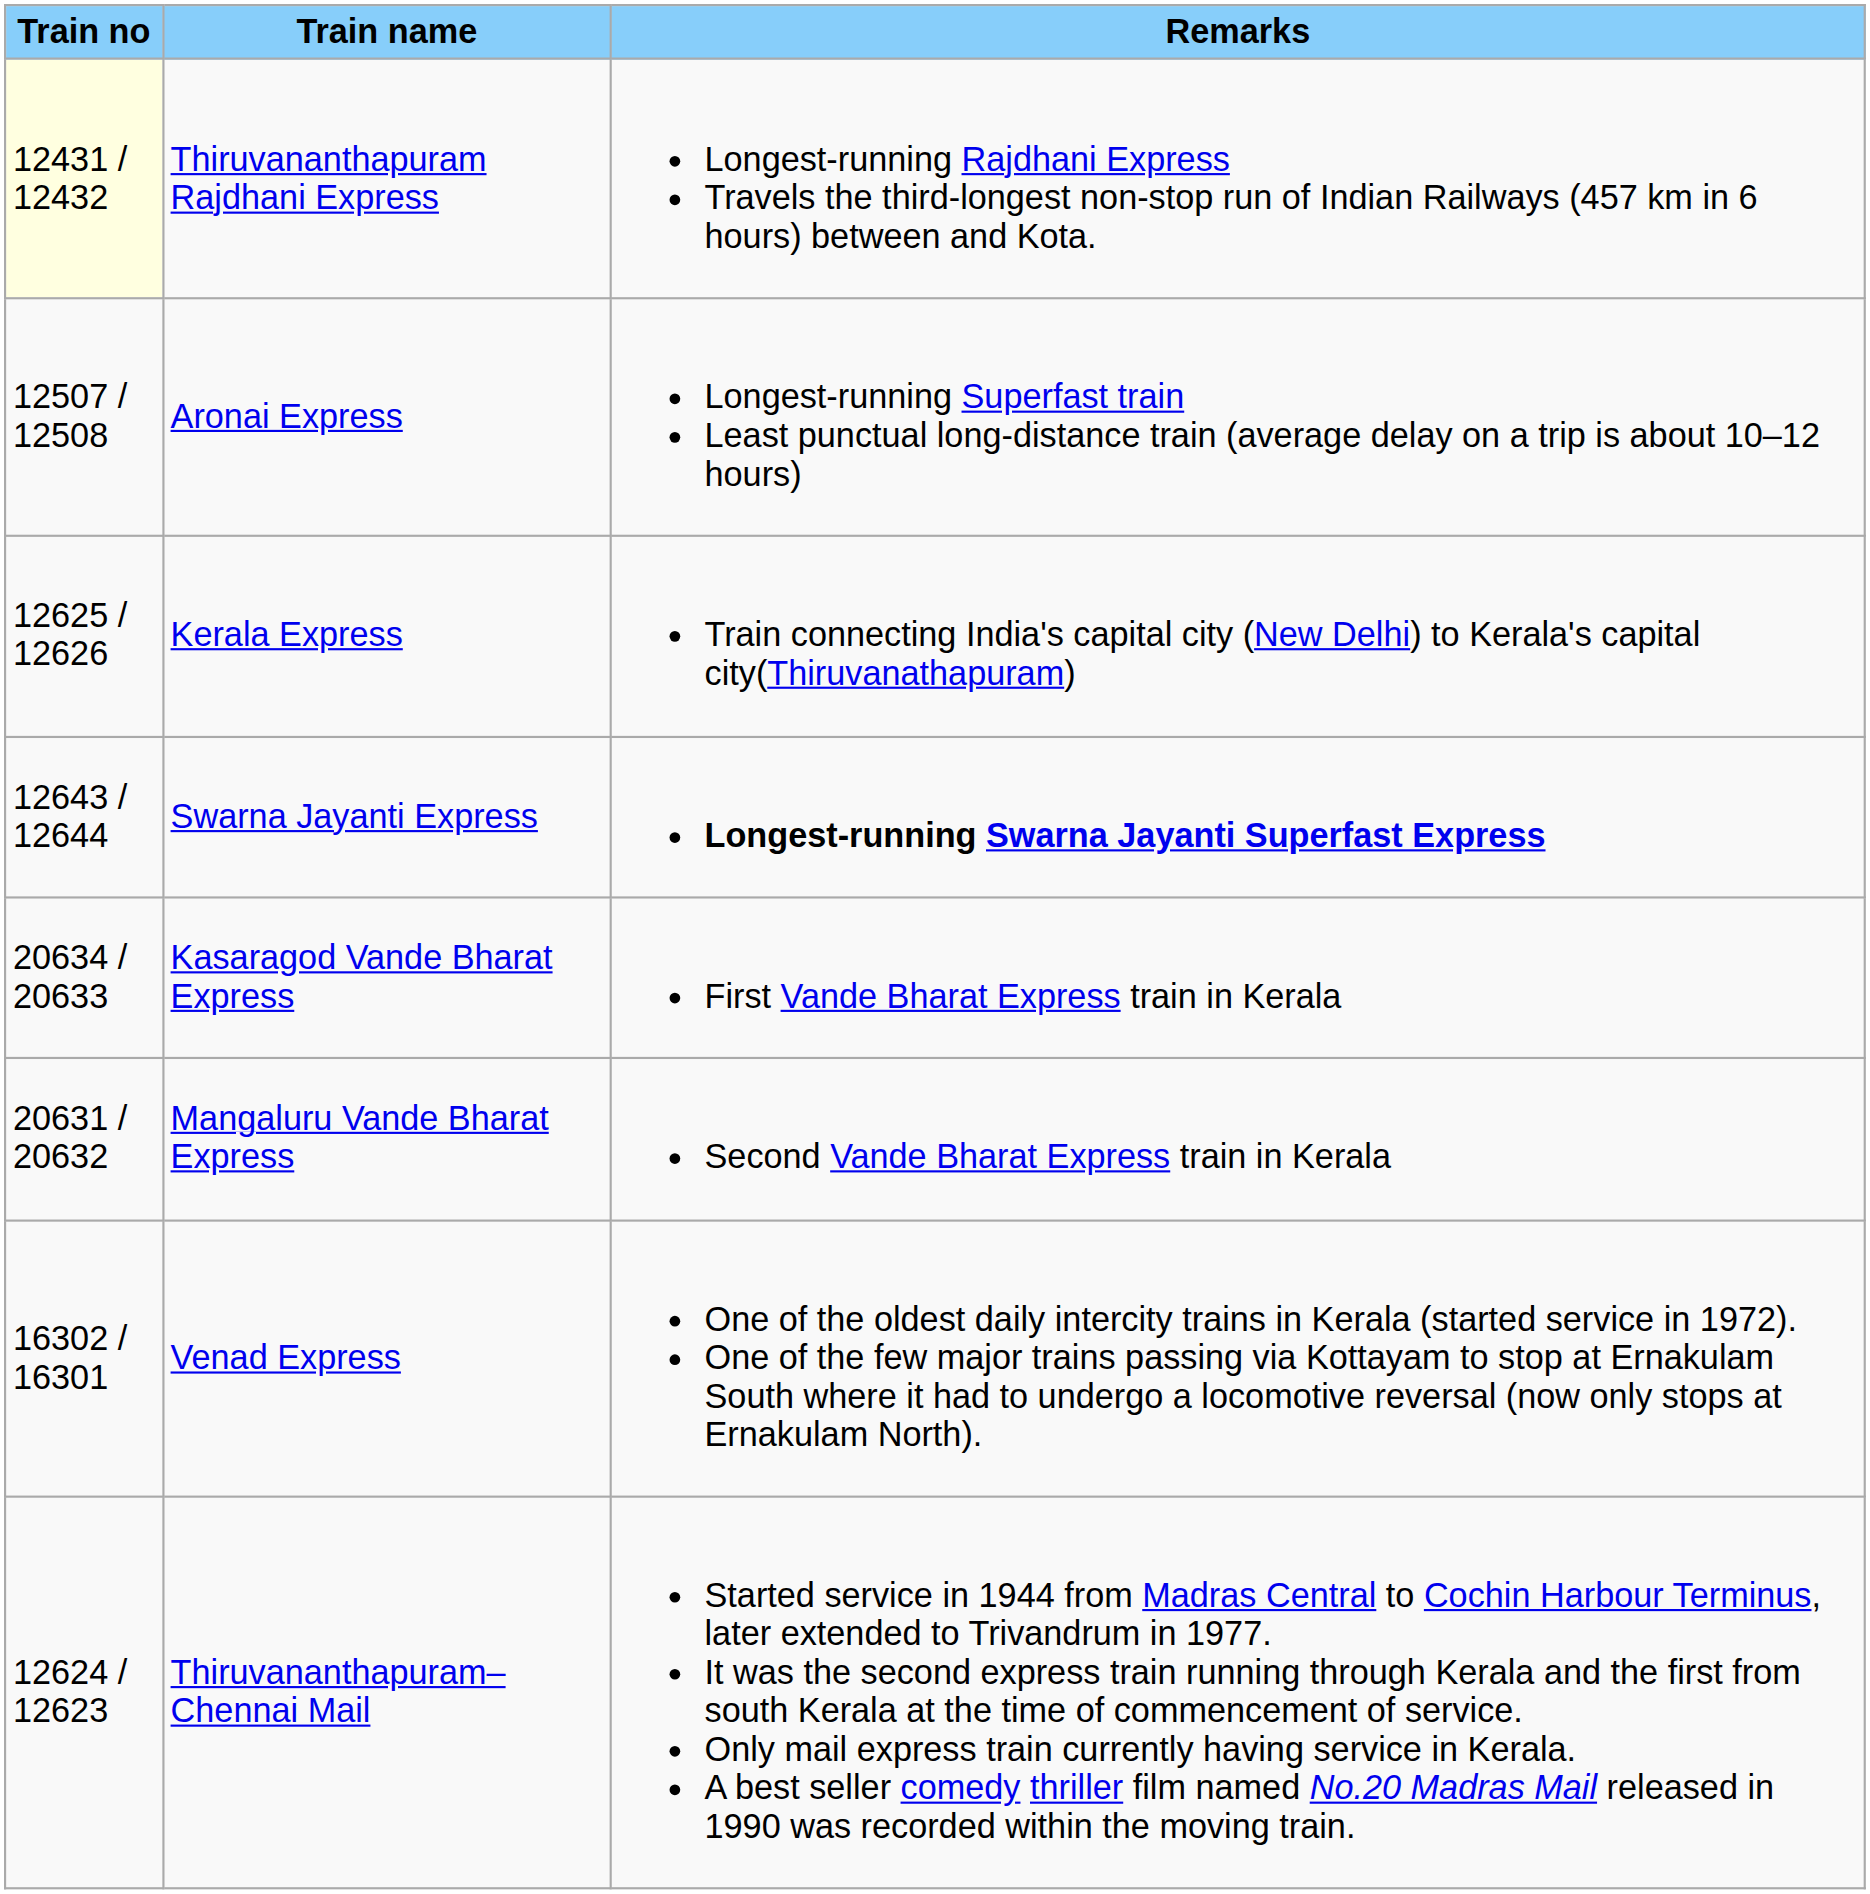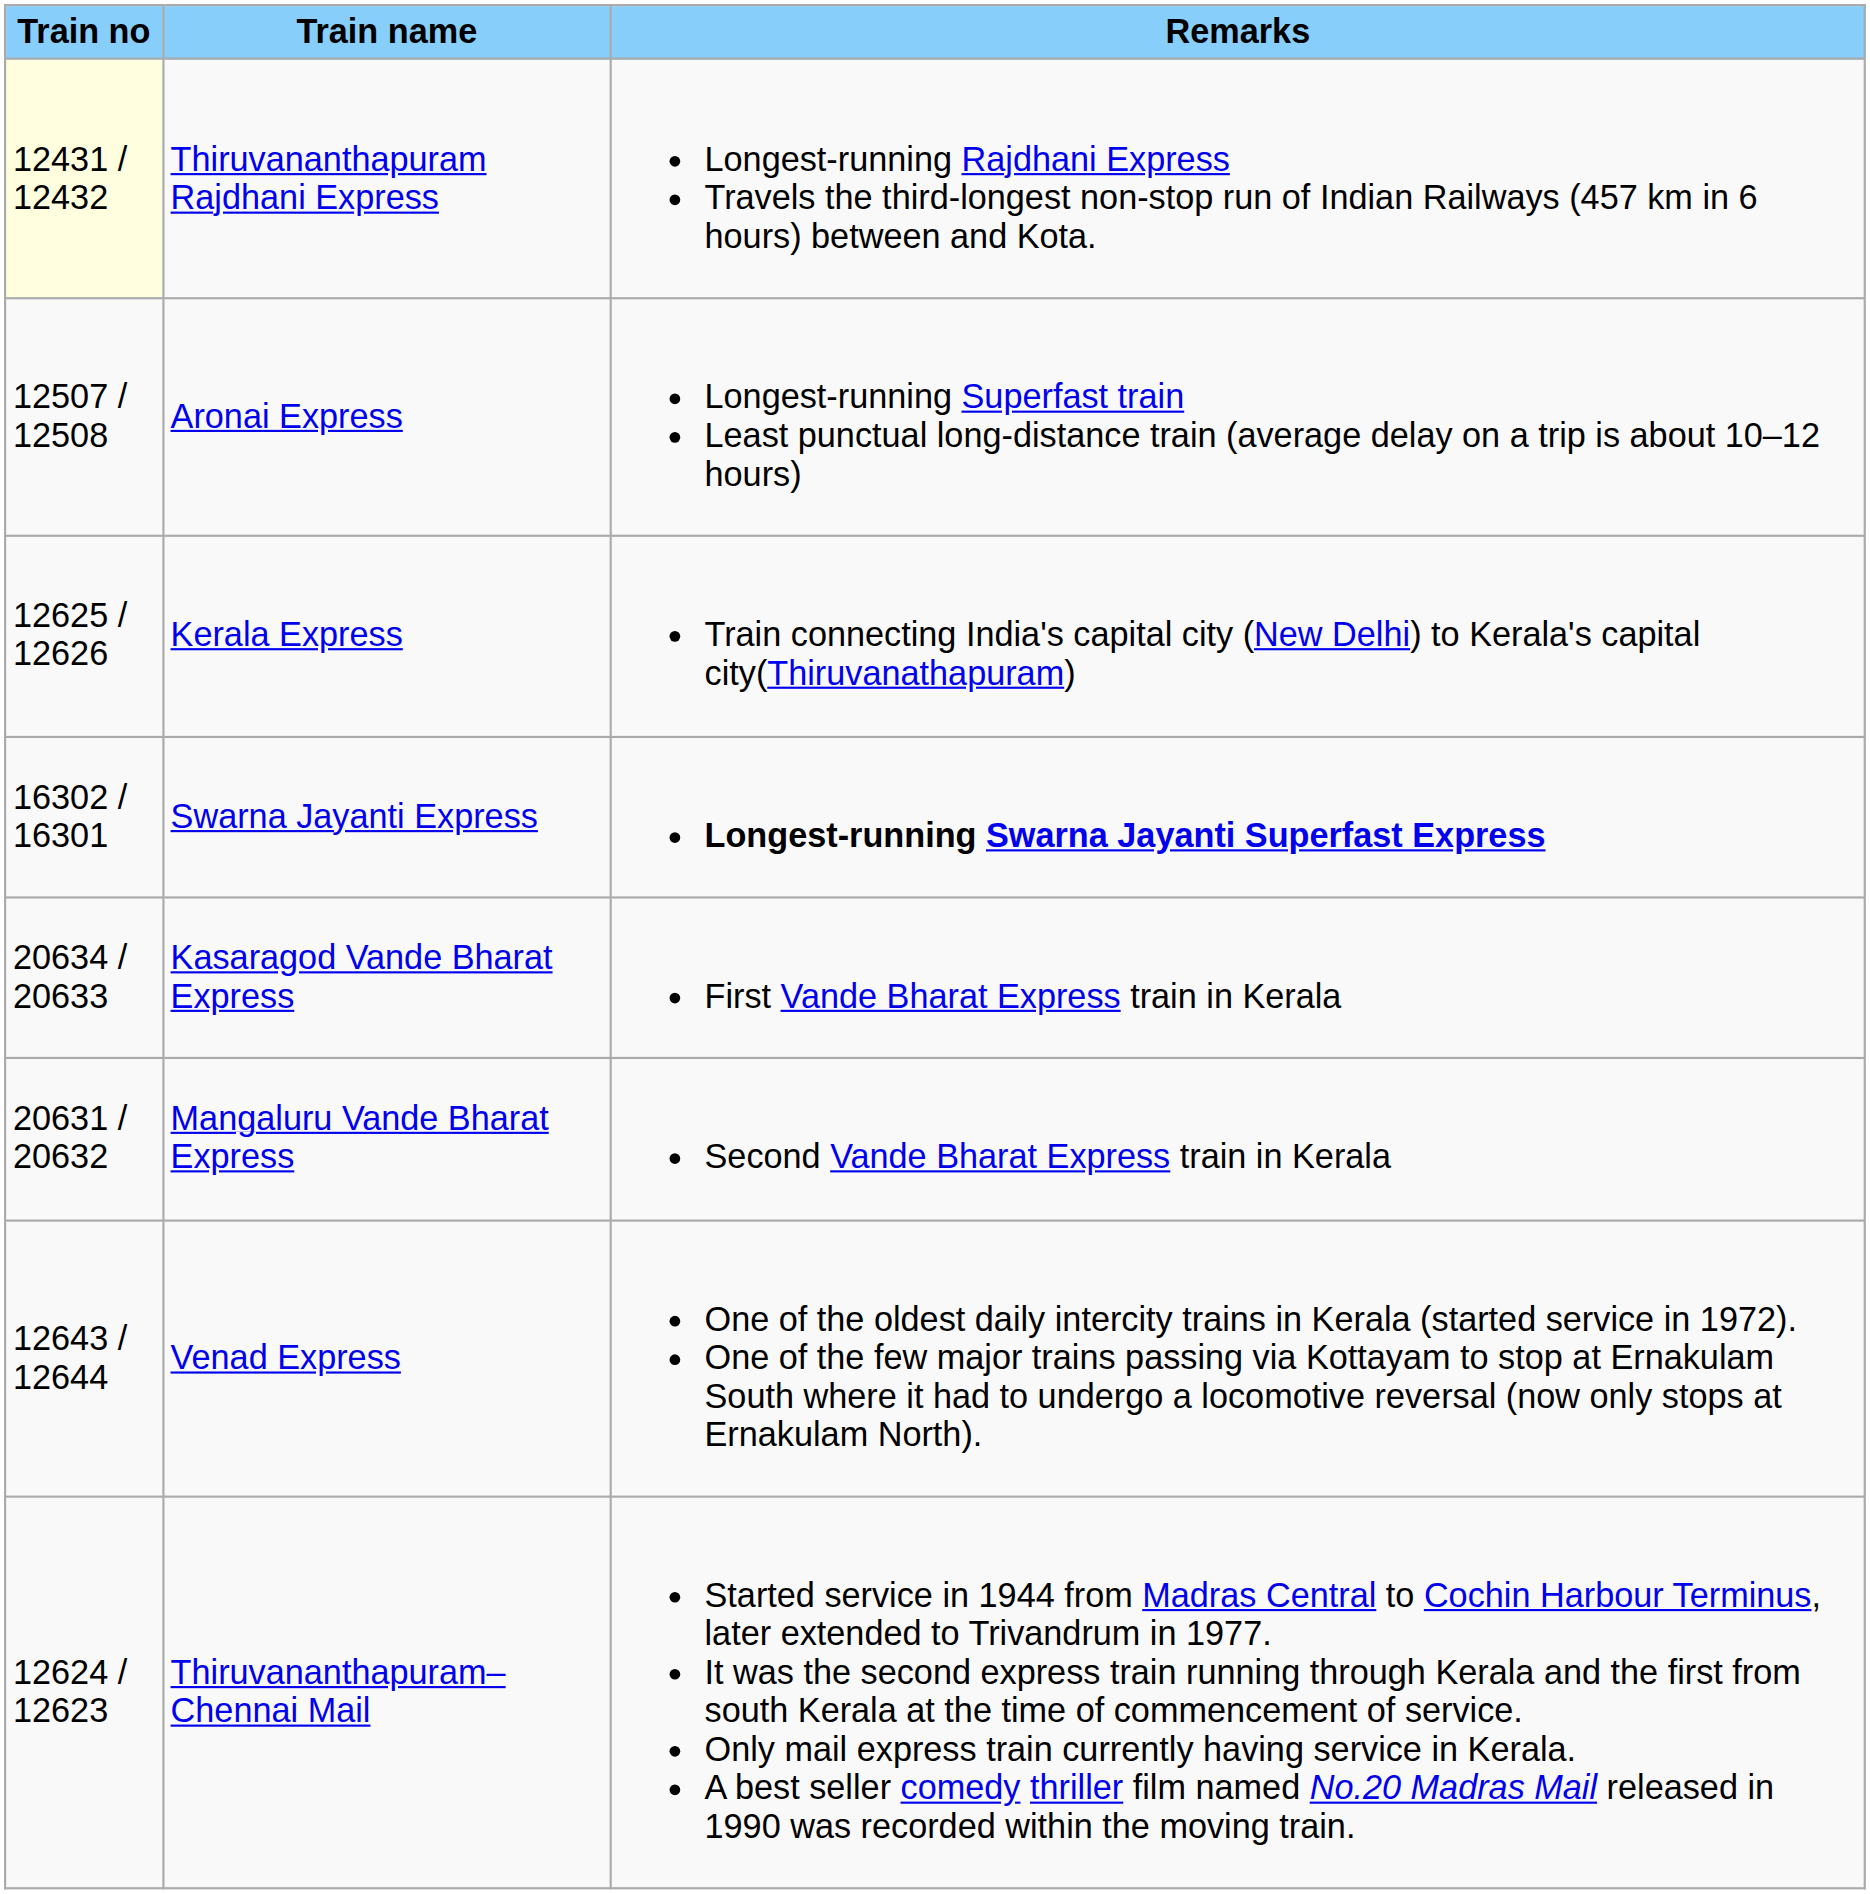(70, 815) 12643 / 12644 -> (70, 815) 16302 / 16301
(70, 1357) 16302 / 16301 -> (70, 1357) 12643 / 12644
